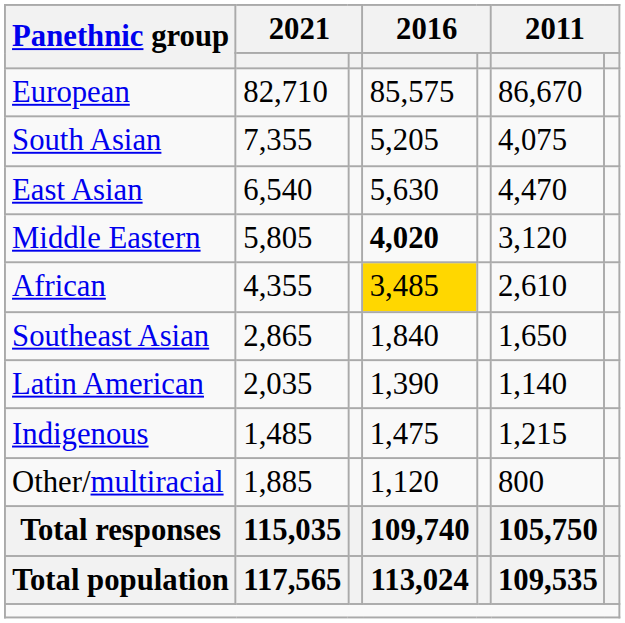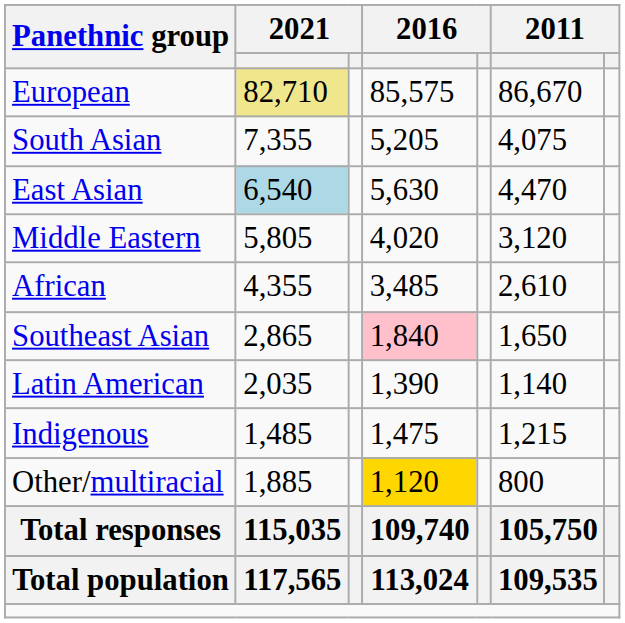(286, 91) no background -> (286, 91) khaki background
(278, 189) no background -> (278, 189) lightblue background
(404, 237) bold -> (404, 237) normal
(404, 286) gold background -> (404, 286) no background
(404, 335) no background -> (404, 335) pink background
(404, 481) no background -> (404, 481) gold background
